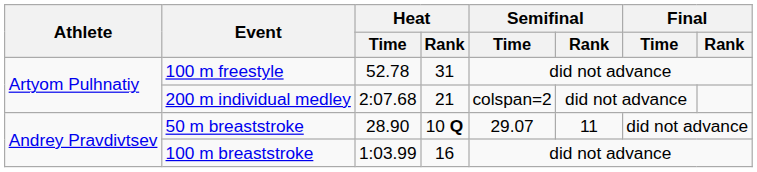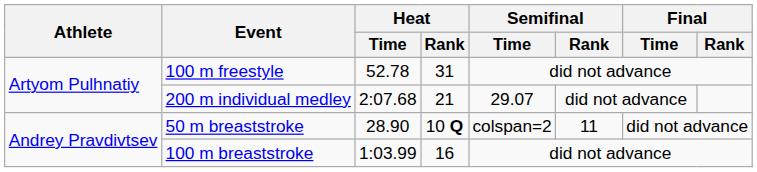(512, 99) colspan=2 -> (512, 99) 29.07
(512, 126) 29.07 -> (512, 126) colspan=2
